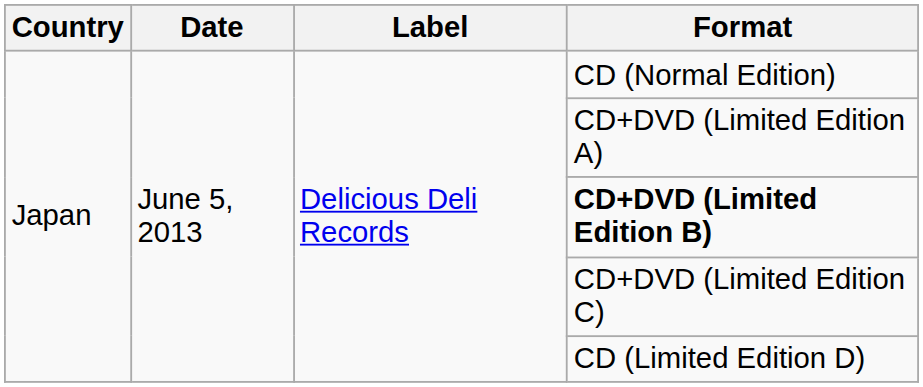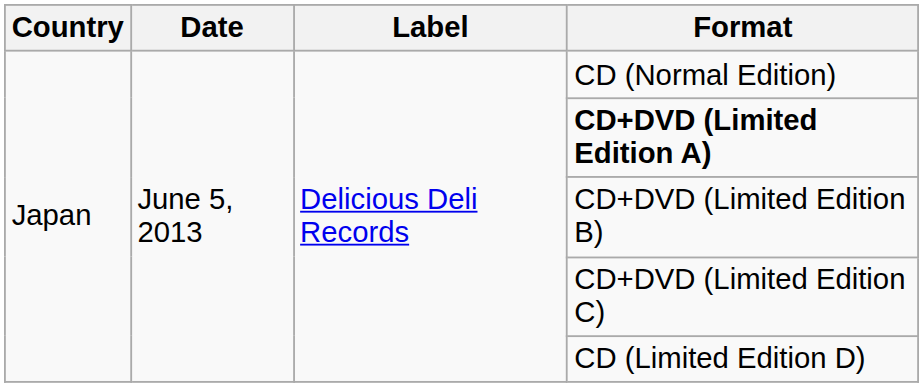(739, 137) normal -> (696, 137) bold
(695, 216) bold -> (740, 216) normal
